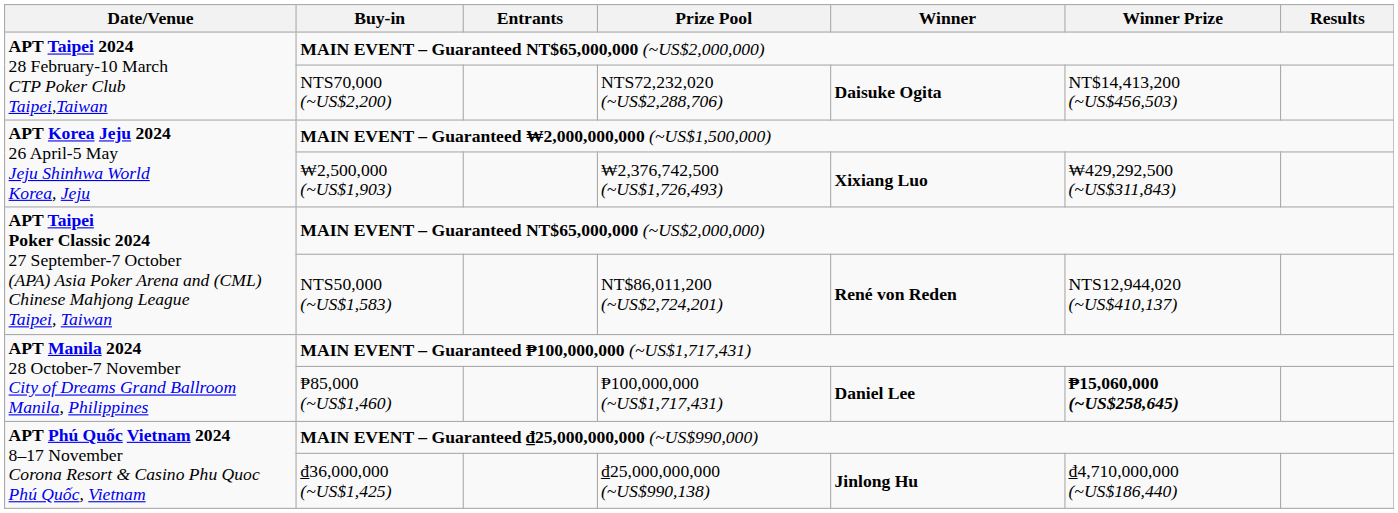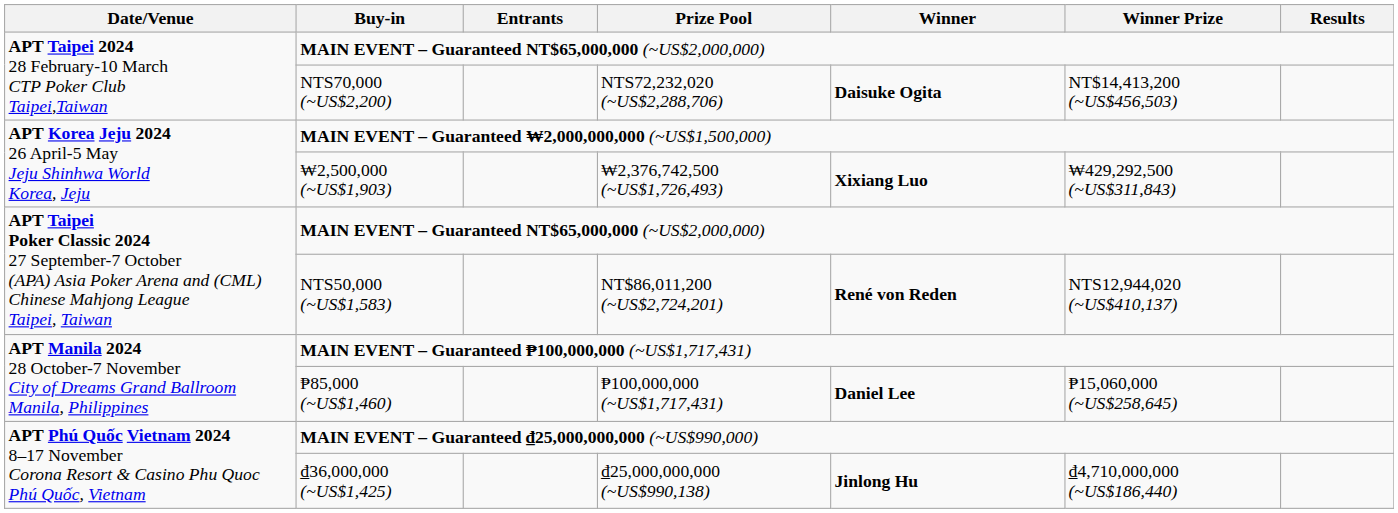(1124, 393) bold -> (1123, 393) normal
